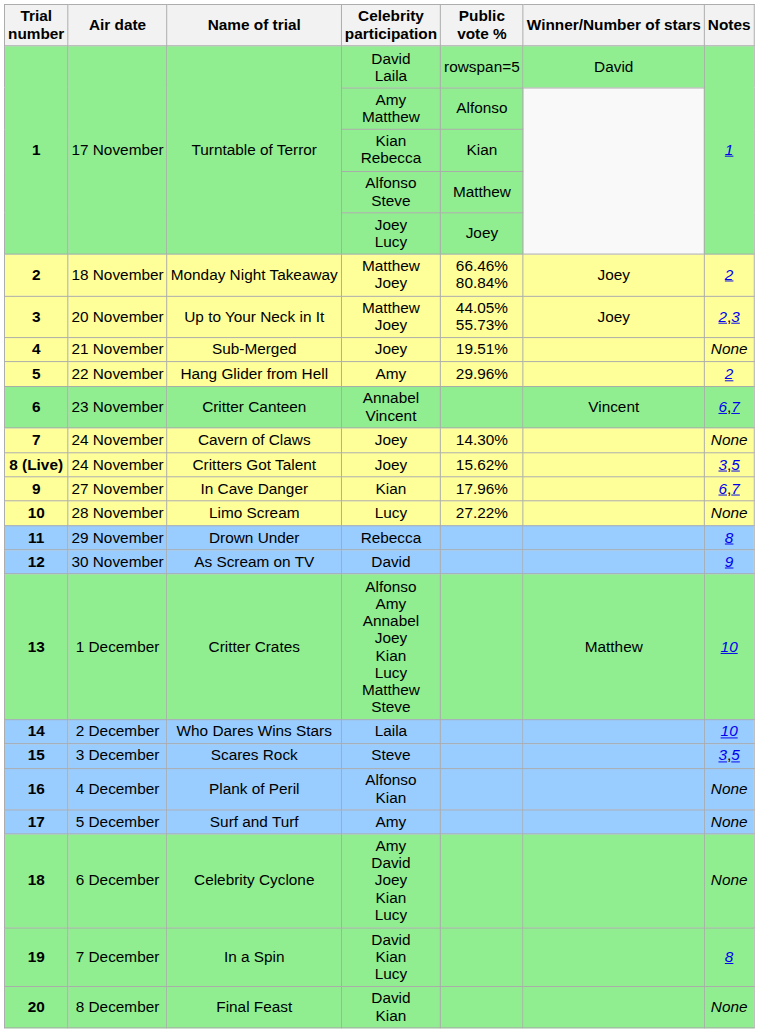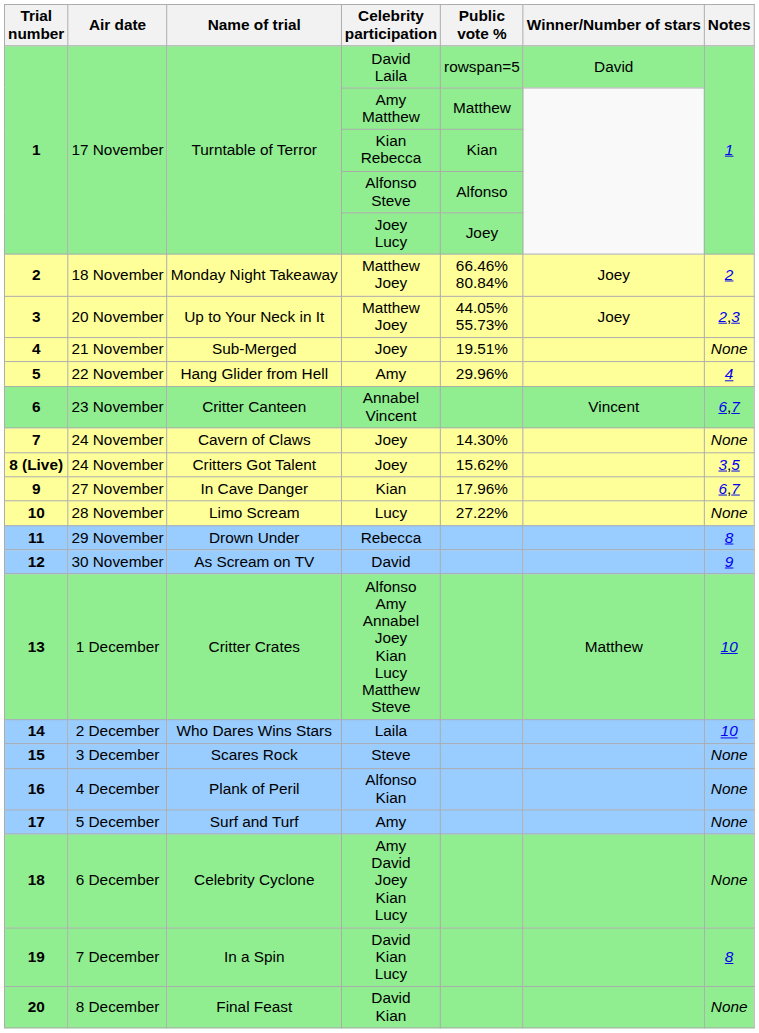(482, 108) Alfonso -> (482, 108) Matthew
(482, 191) Matthew -> (482, 191) Alfonso
(729, 374) 2 -> (729, 374) 4
(729, 755) 3,5 -> (729, 755) None
